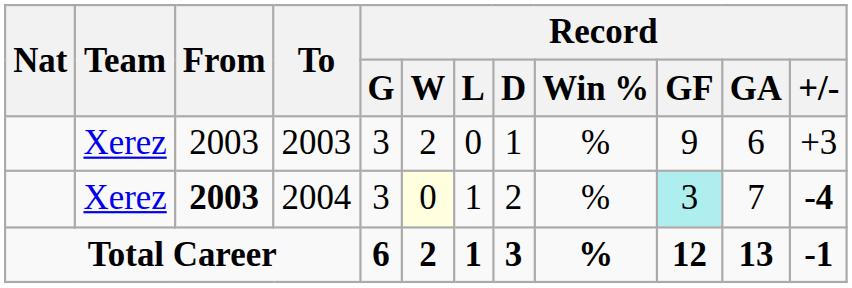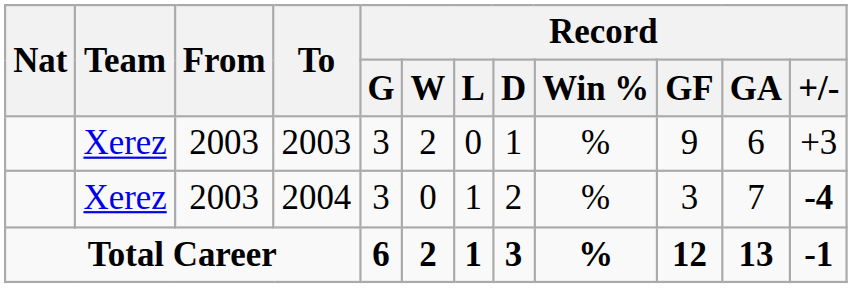(224, 198) bold -> (224, 198) normal
(428, 198) lightyellow background -> (428, 198) no background
(689, 198) paleturquoise background -> (689, 198) no background
